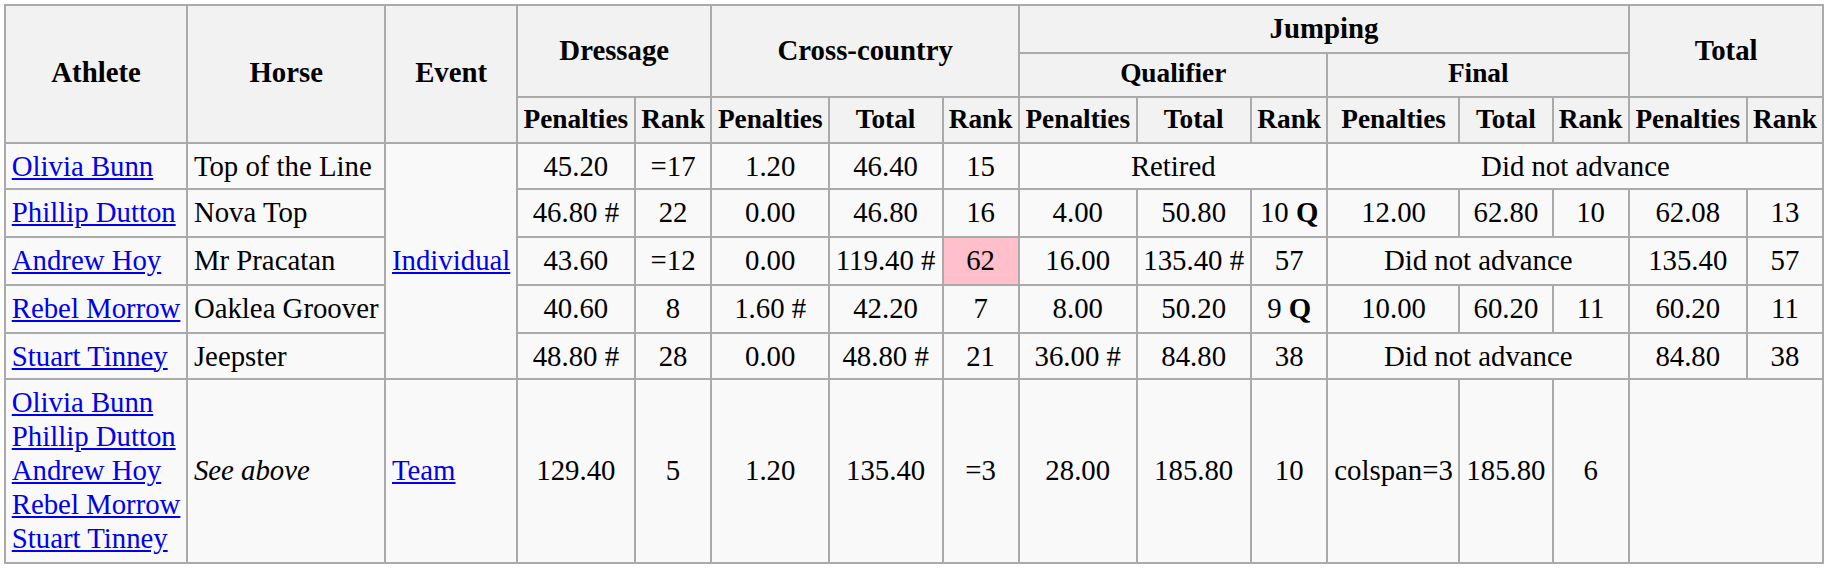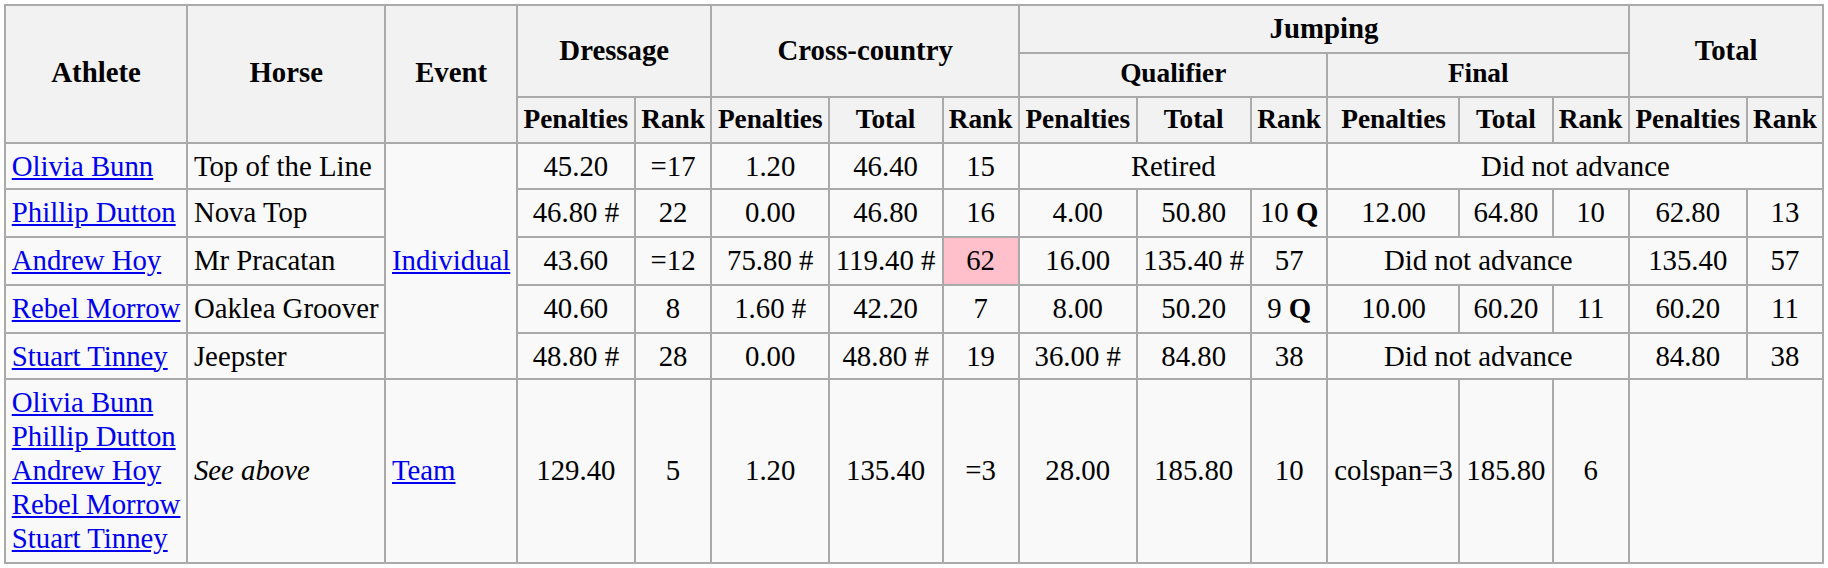(1506, 213) 62.80 -> (1506, 213) 64.80
(1688, 213) 62.08 -> (1688, 213) 62.80
(770, 261) 0.00 -> (770, 261) 75.80 #
(981, 356) 21 -> (981, 356) 19
